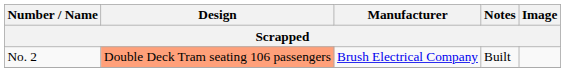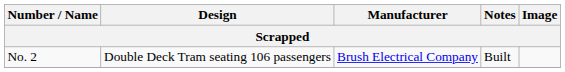(218, 57) lightsalmon background -> (218, 57) no background
